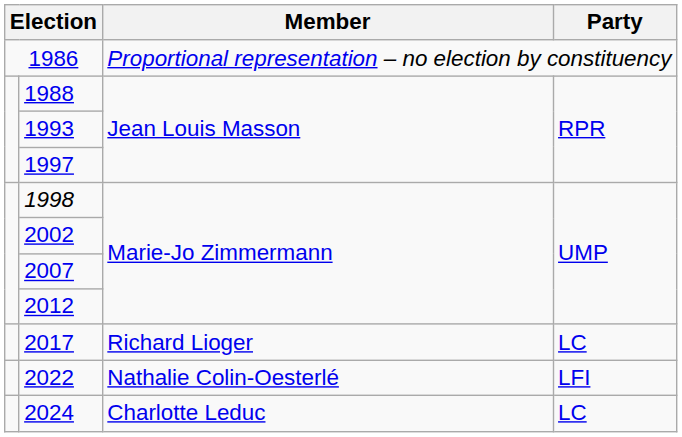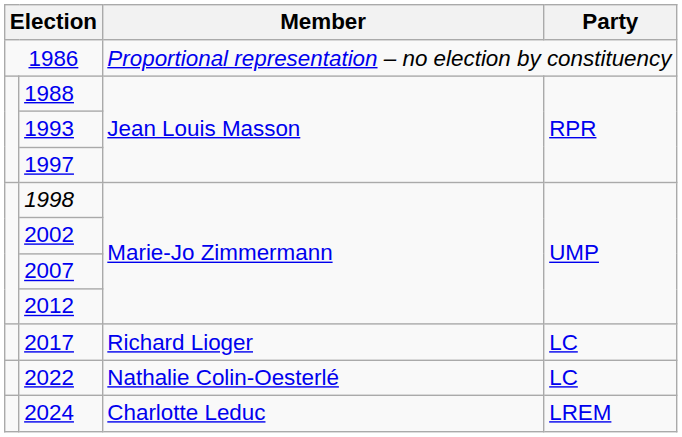(574, 377) LFI -> (563, 377) LC
(572, 413) LC -> (580, 413) LREM
